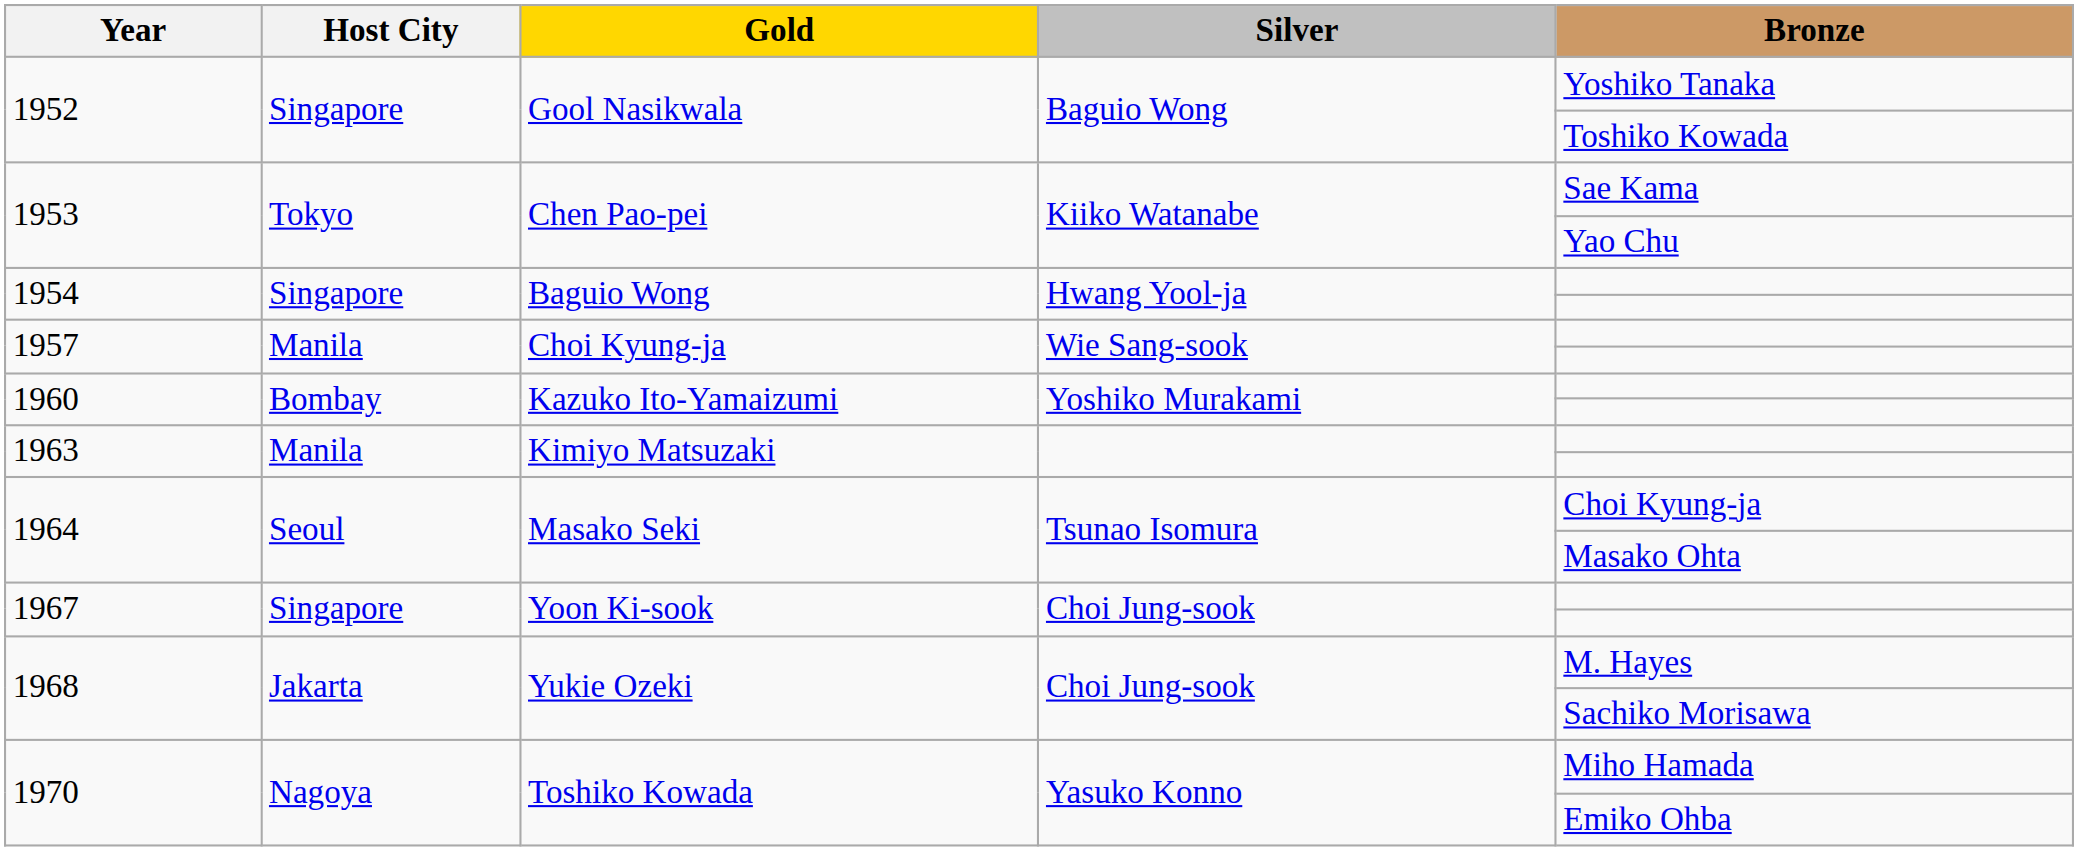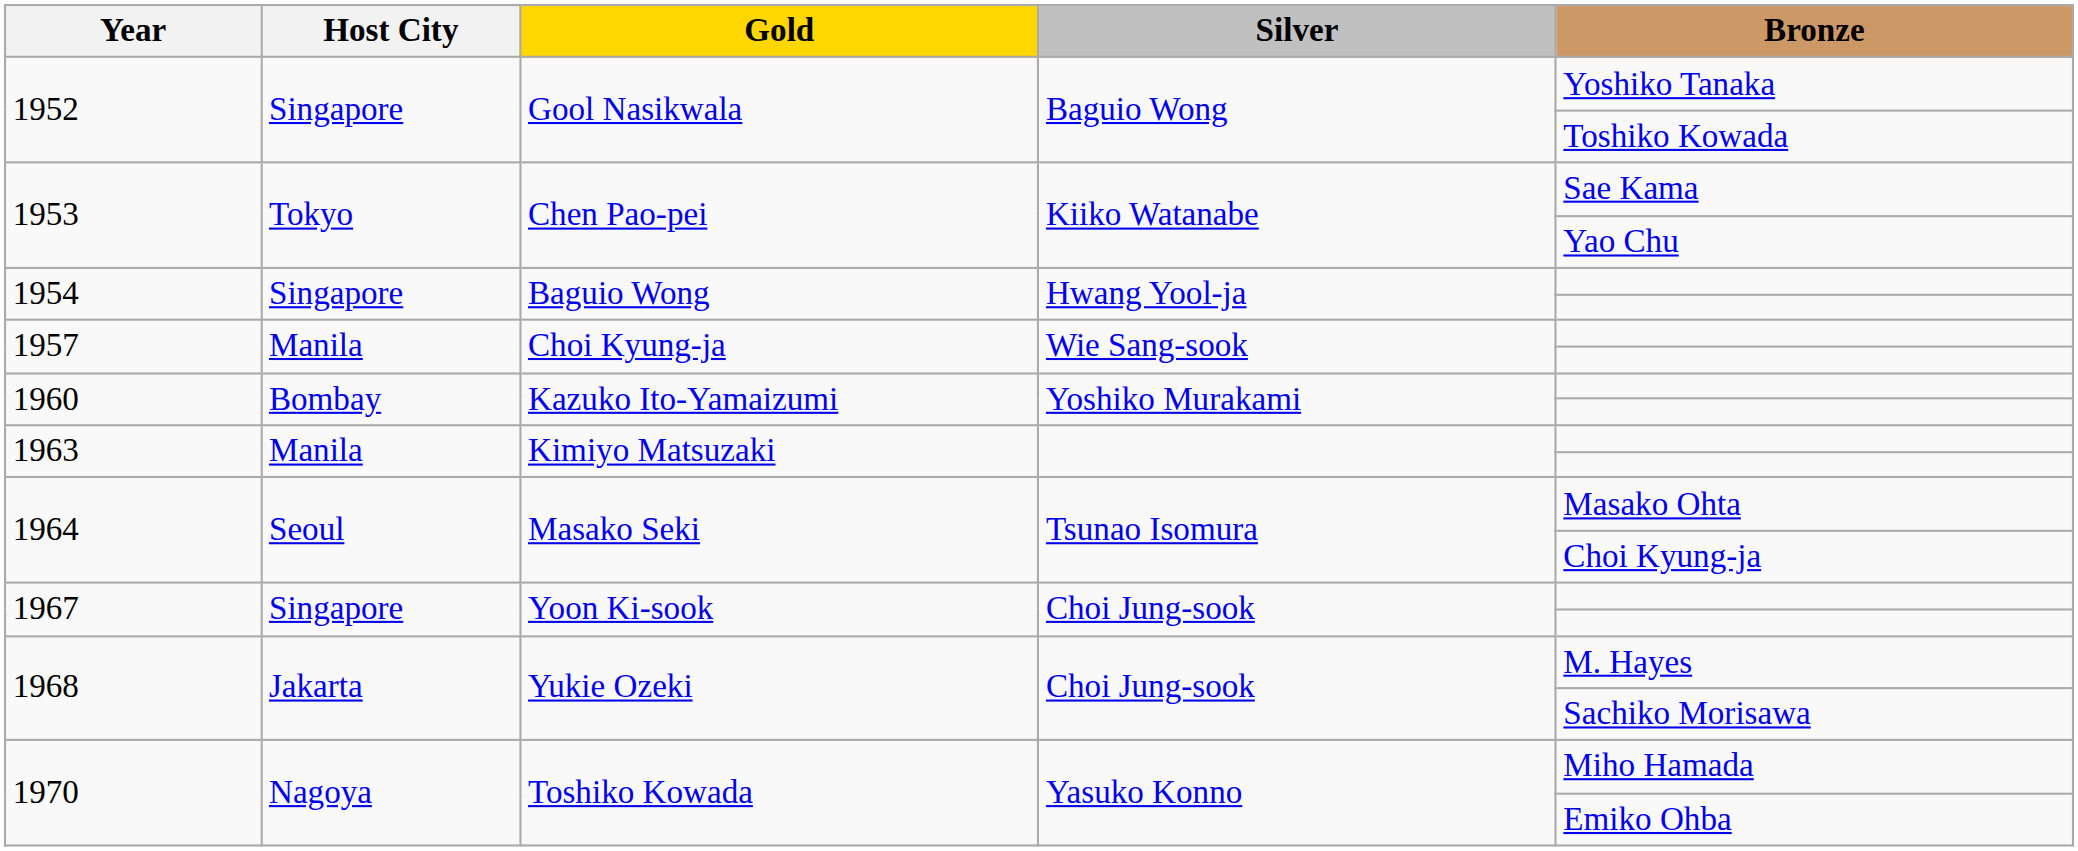(1662, 503) Choi Kyung-ja -> (1652, 503) Masako Ohta
(1652, 556) Masako Ohta -> (1662, 556) Choi Kyung-ja
